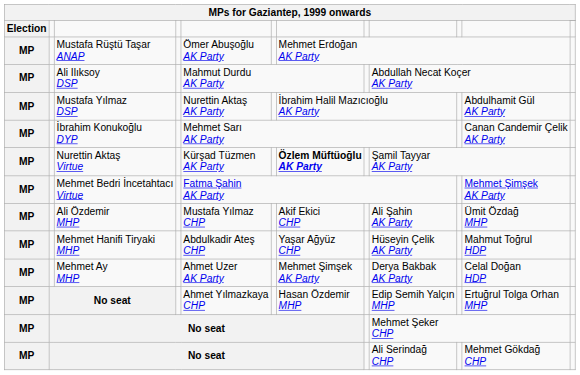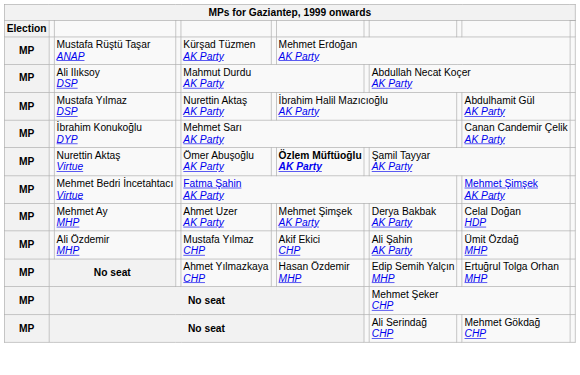(219, 50) Ömer Abuşoğlu AK Party -> (219, 50) Kürşad Tüzmen AK Party
(219, 161) Kürşad Tüzmen AK Party -> (219, 161) Ömer Abuşoğlu AK Party
rows swapped: (82, 272) <-> (83, 217)
- row: (106, 245)
